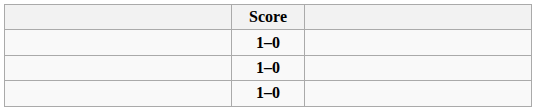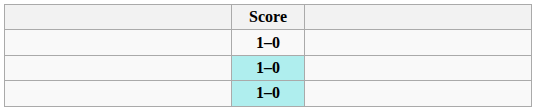(268, 67) no background -> (268, 67) paleturquoise background
(268, 93) no background -> (268, 93) paleturquoise background
